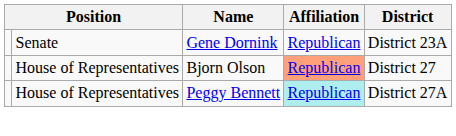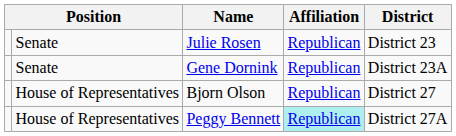+ row: (224, 42)
(324, 67) lightsalmon background -> (324, 93) no background
